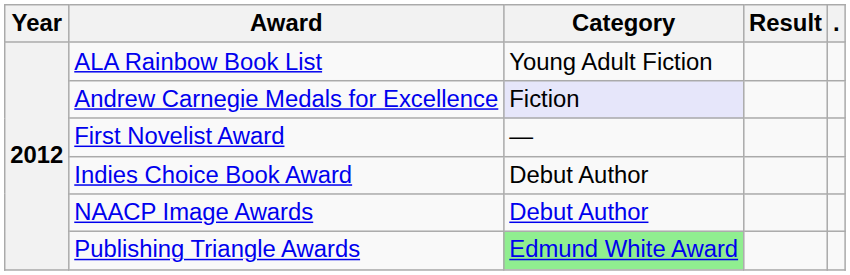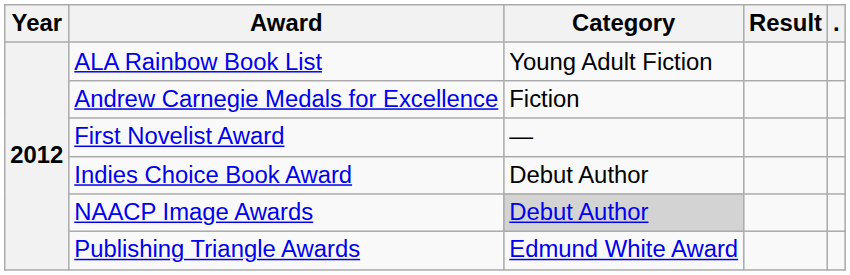(544, 99) lavender background -> (544, 99) no background
(579, 212) no background -> (579, 212) lightgrey background
(624, 250) lightgreen background -> (624, 250) no background
